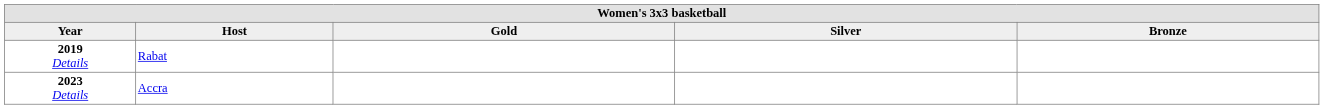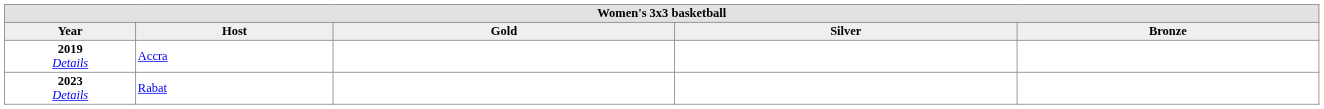(152, 56) Rabat -> (153, 56) Accra
(153, 88) Accra -> (152, 88) Rabat
